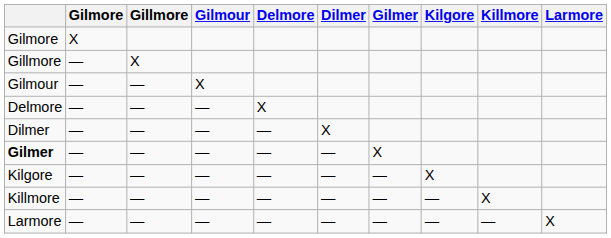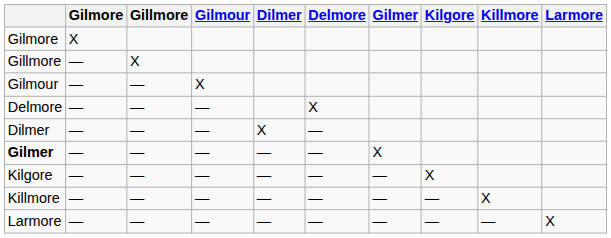columns swapped: (286, 15) <-> (343, 15)
